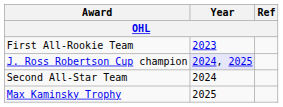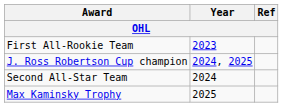(222, 61) lavender background -> (222, 61) no background
